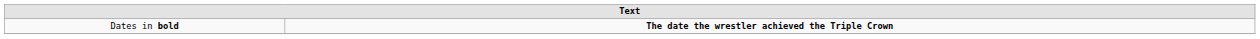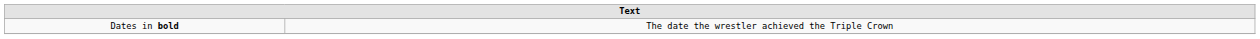(770, 26) bold -> (770, 26) normal
